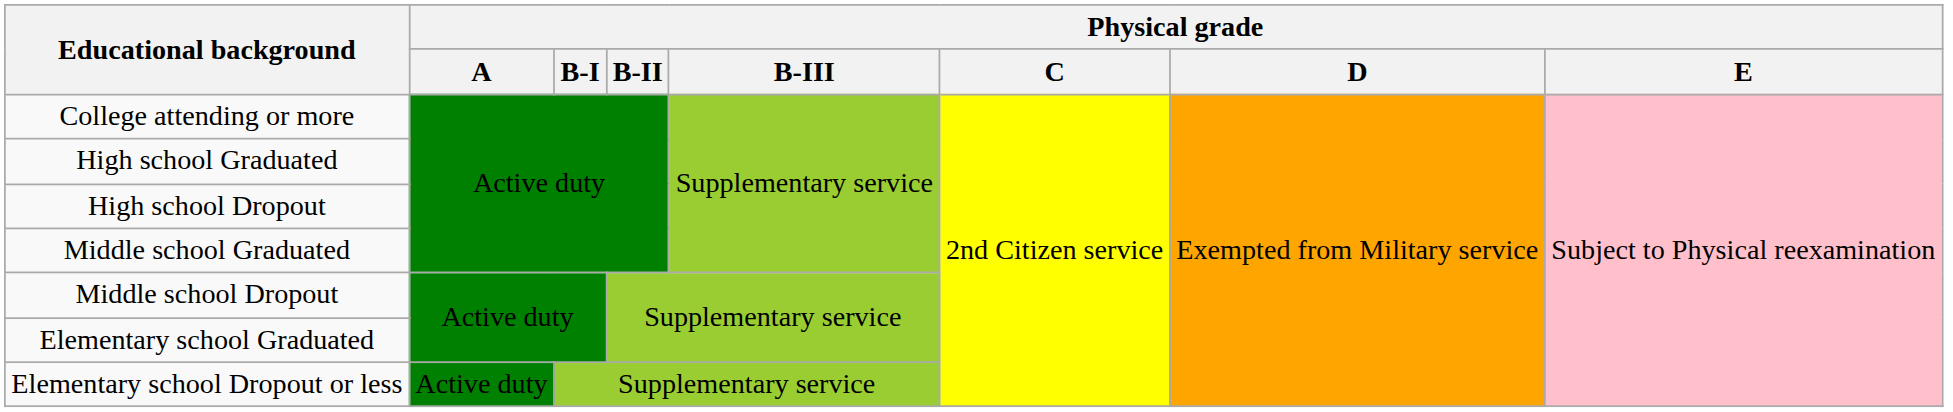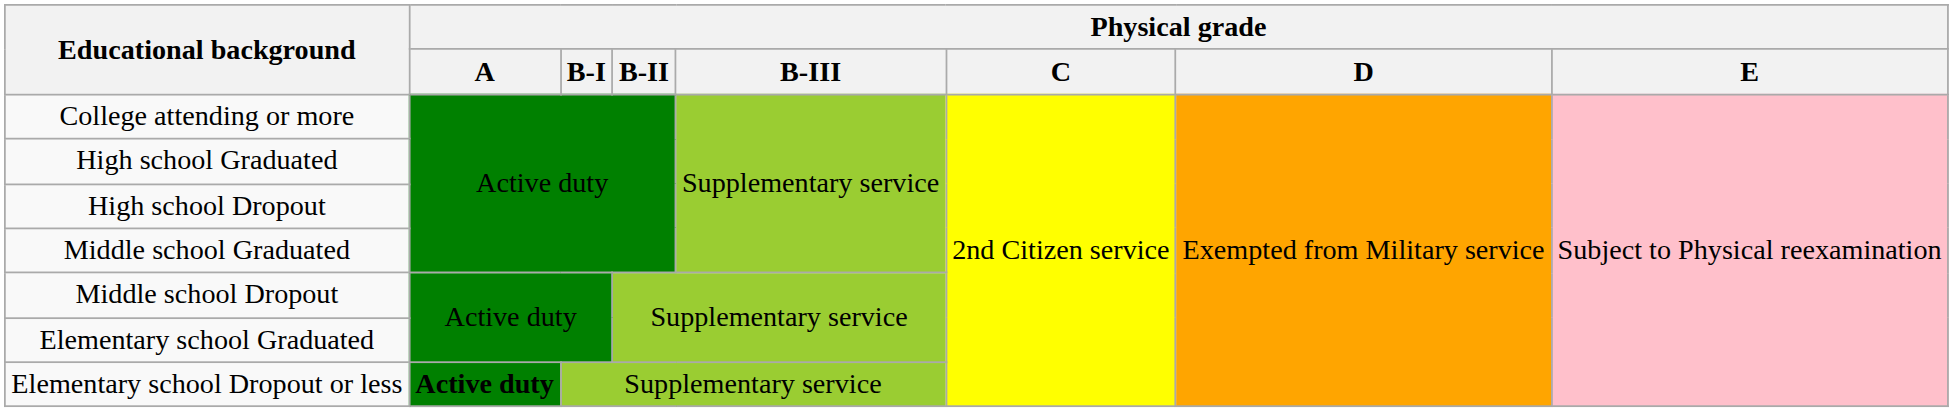(481, 384) normal -> (485, 384) bold
